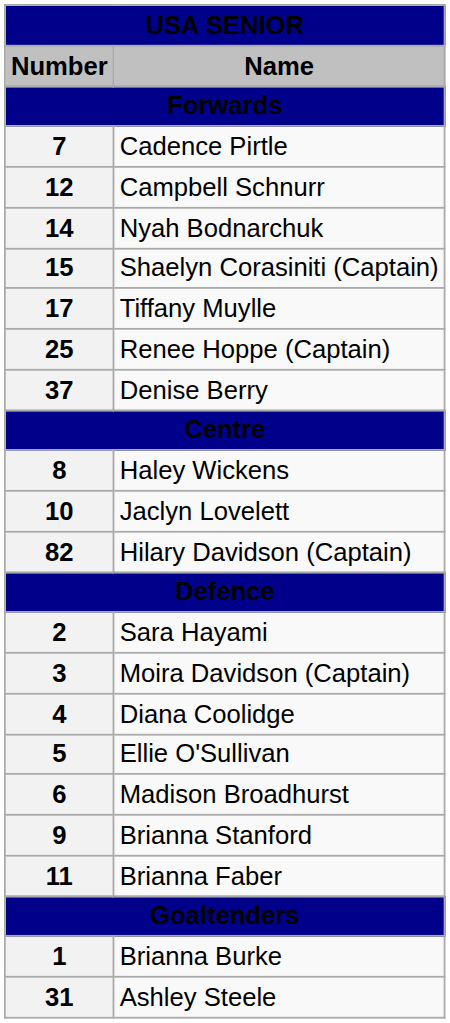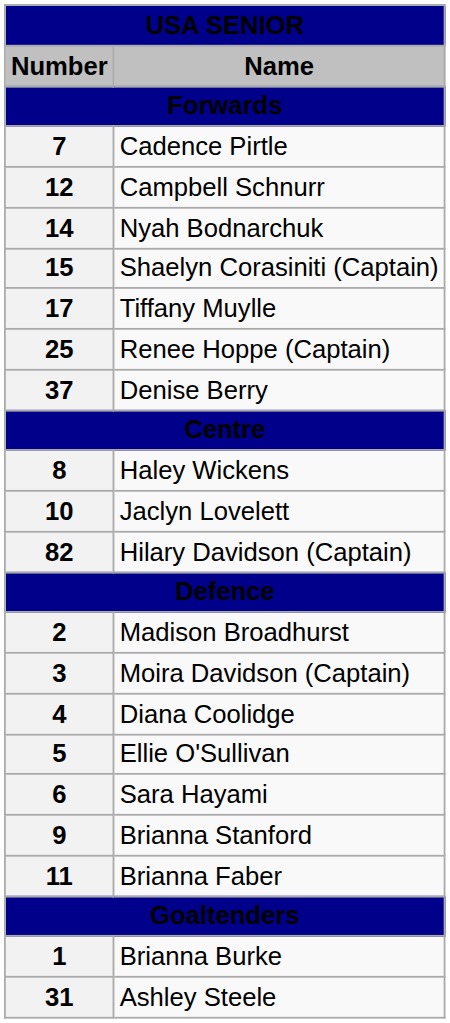(194, 633) Sara Hayami -> (234, 633) Madison Broadhurst
(234, 795) Madison Broadhurst -> (194, 795) Sara Hayami
